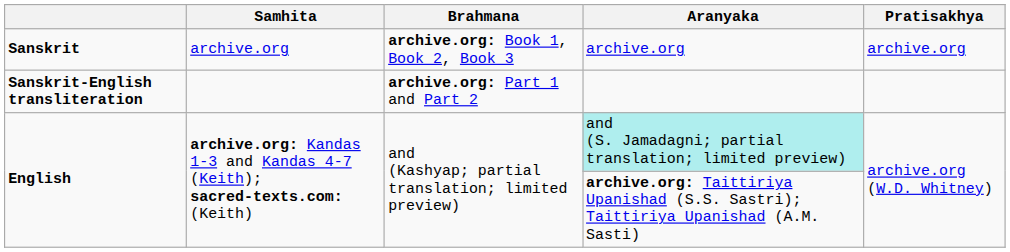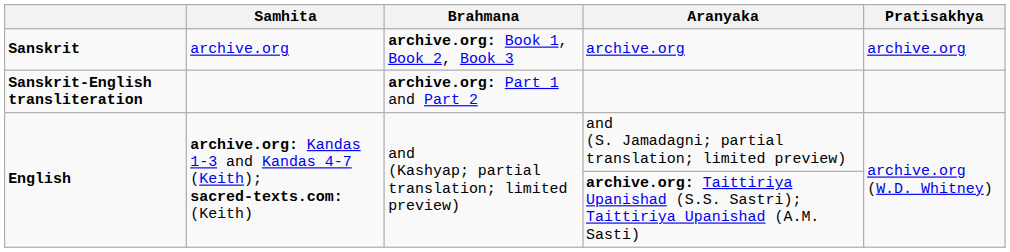(716, 142) paleturquoise background -> (716, 142) no background
